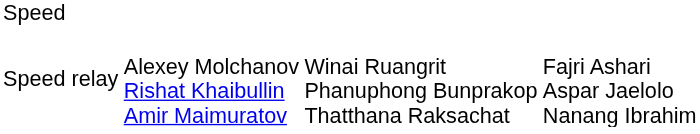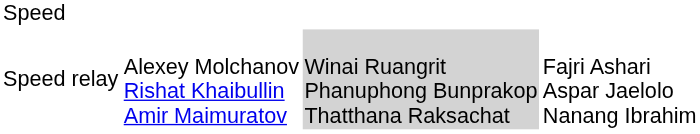(421, 91) no background -> (421, 91) lightgrey background
